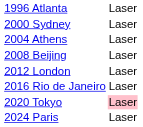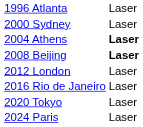(123, 39) normal -> (124, 39) bold
(123, 55) normal -> (124, 55) bold
(123, 102) pink background -> (123, 102) no background
